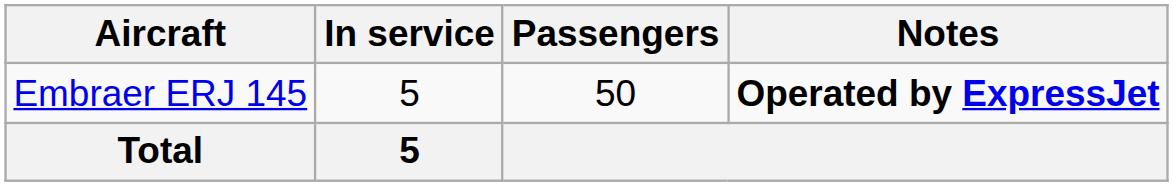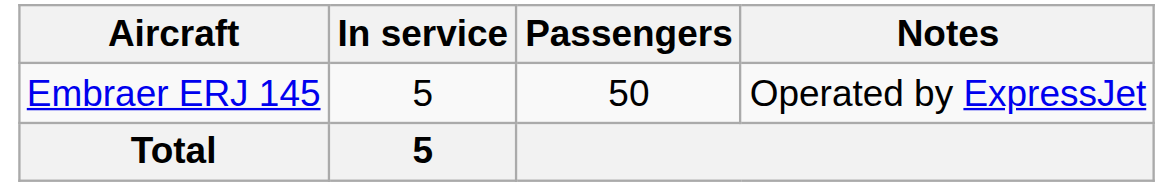(948, 92) bold -> (948, 92) normal
